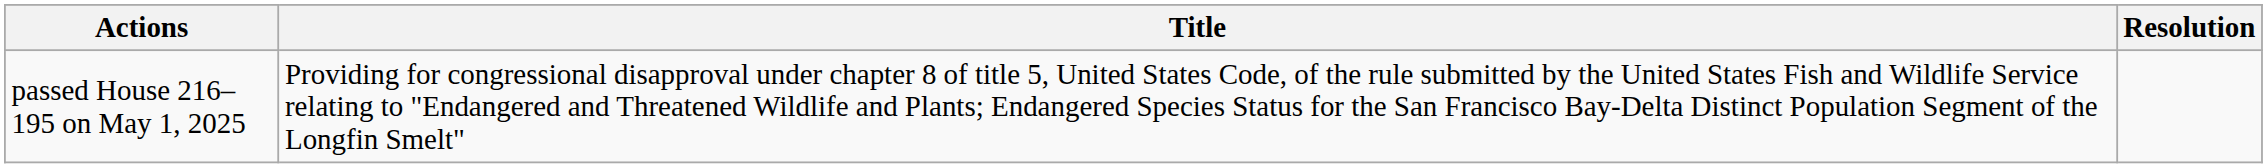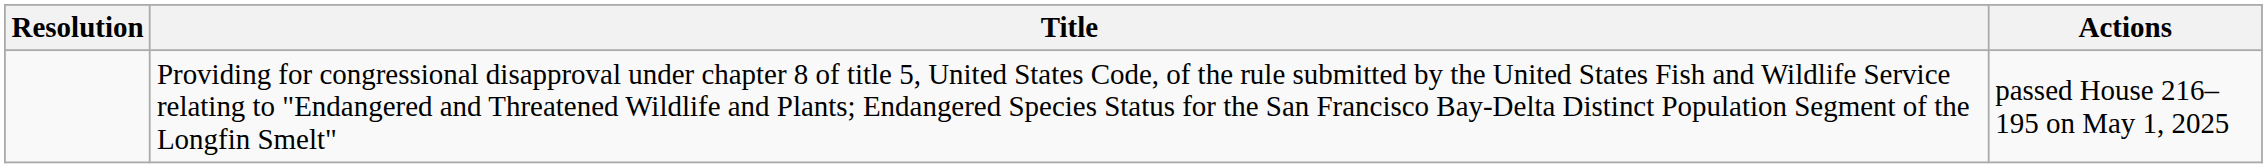columns swapped: (2189, 27) <-> (142, 27)
